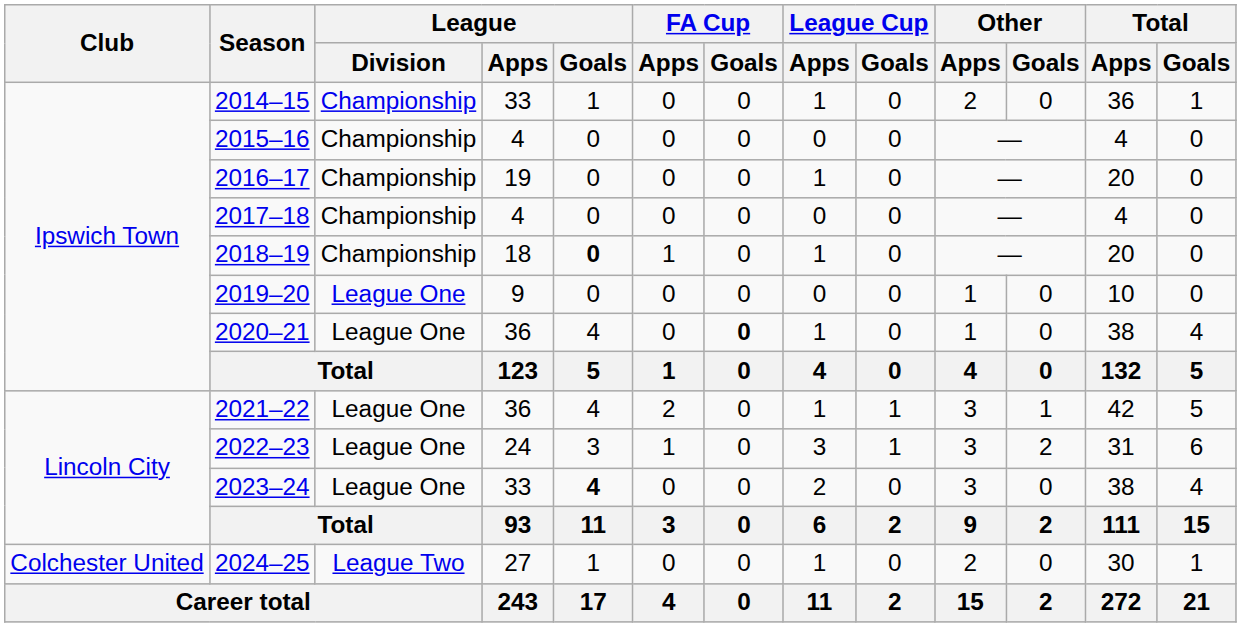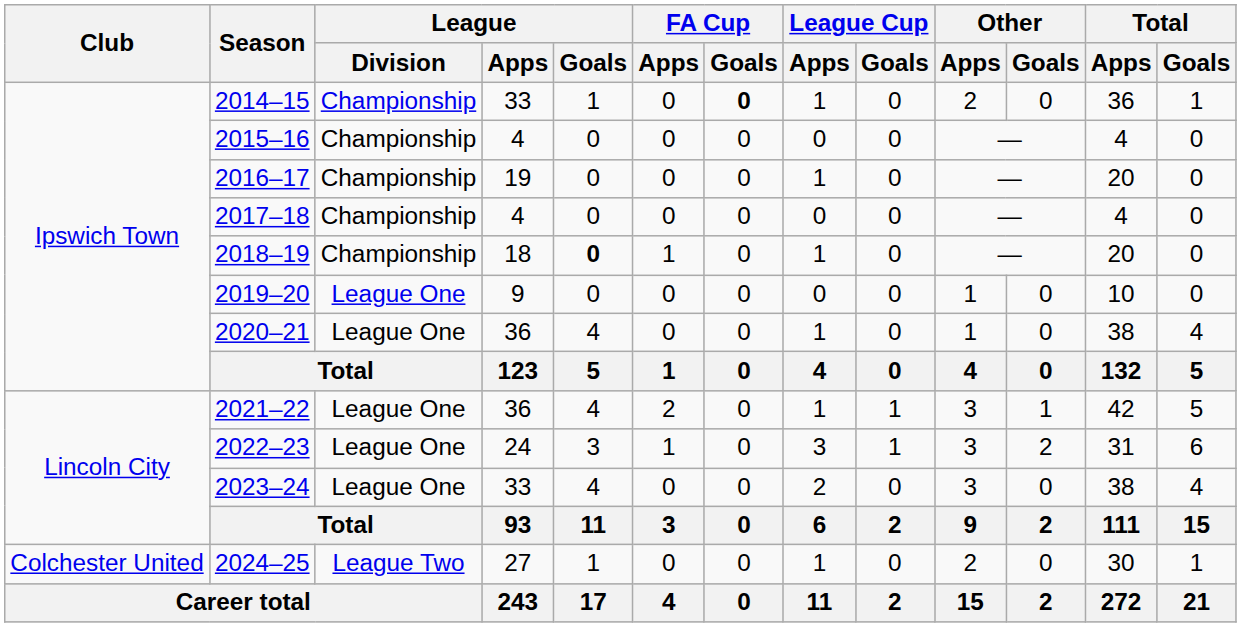(744, 100) normal -> (744, 100) bold
(744, 332) bold -> (744, 332) normal
(593, 486) bold -> (593, 486) normal
